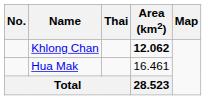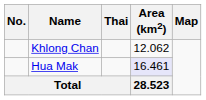(151, 48) bold -> (151, 48) normal
(151, 67) no background -> (151, 67) lavender background
